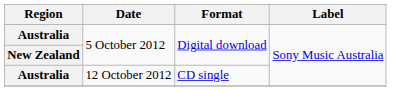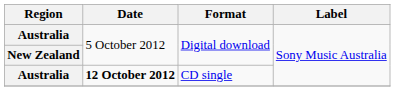(128, 75) normal -> (130, 75) bold
